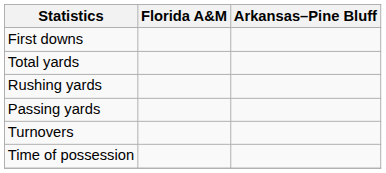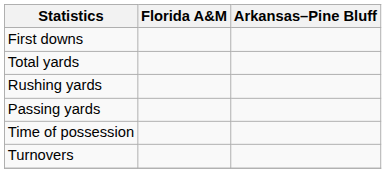rows swapped: (41, 132) <-> (71, 156)
